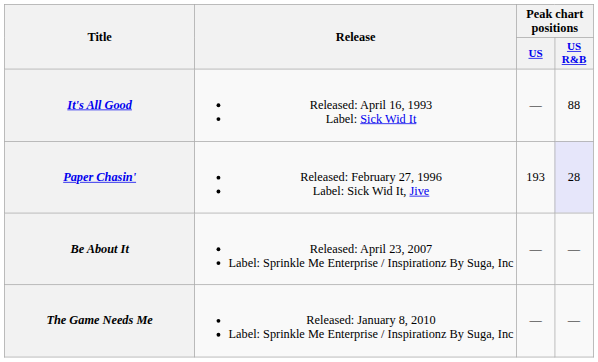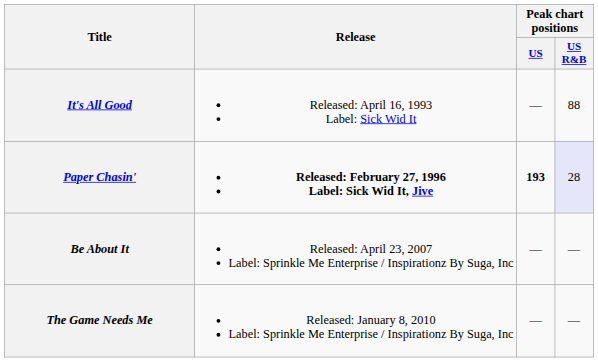(356, 184) normal -> (356, 184) bold
(536, 177) normal -> (536, 177) bold
